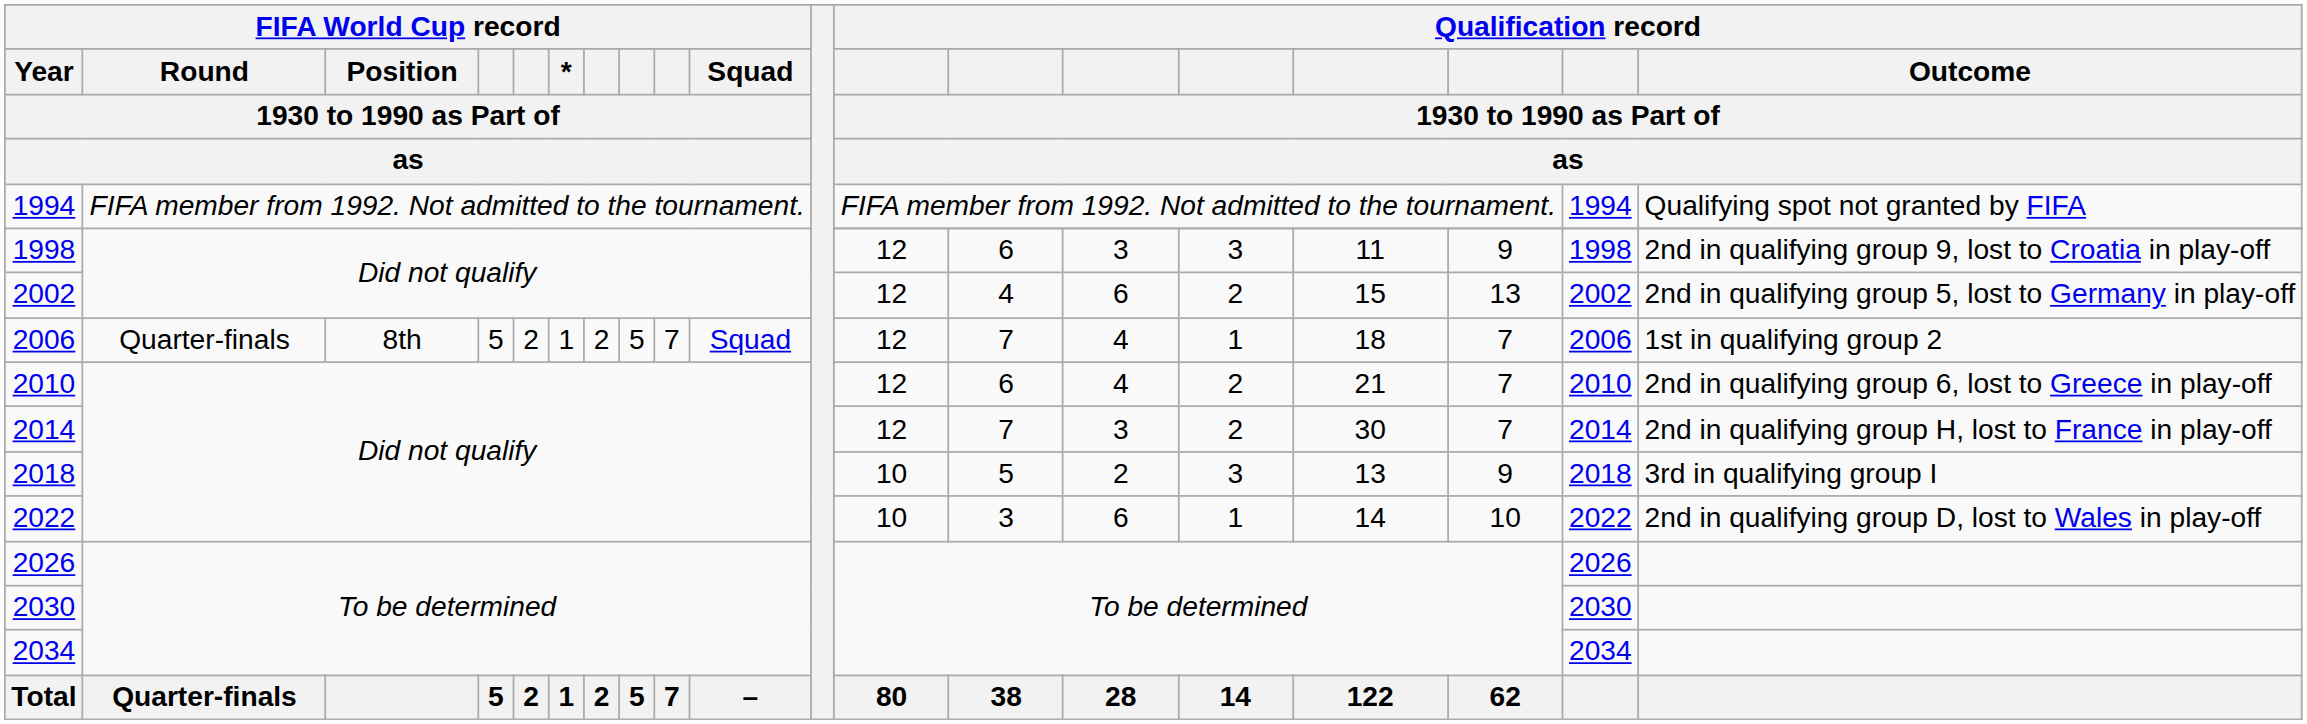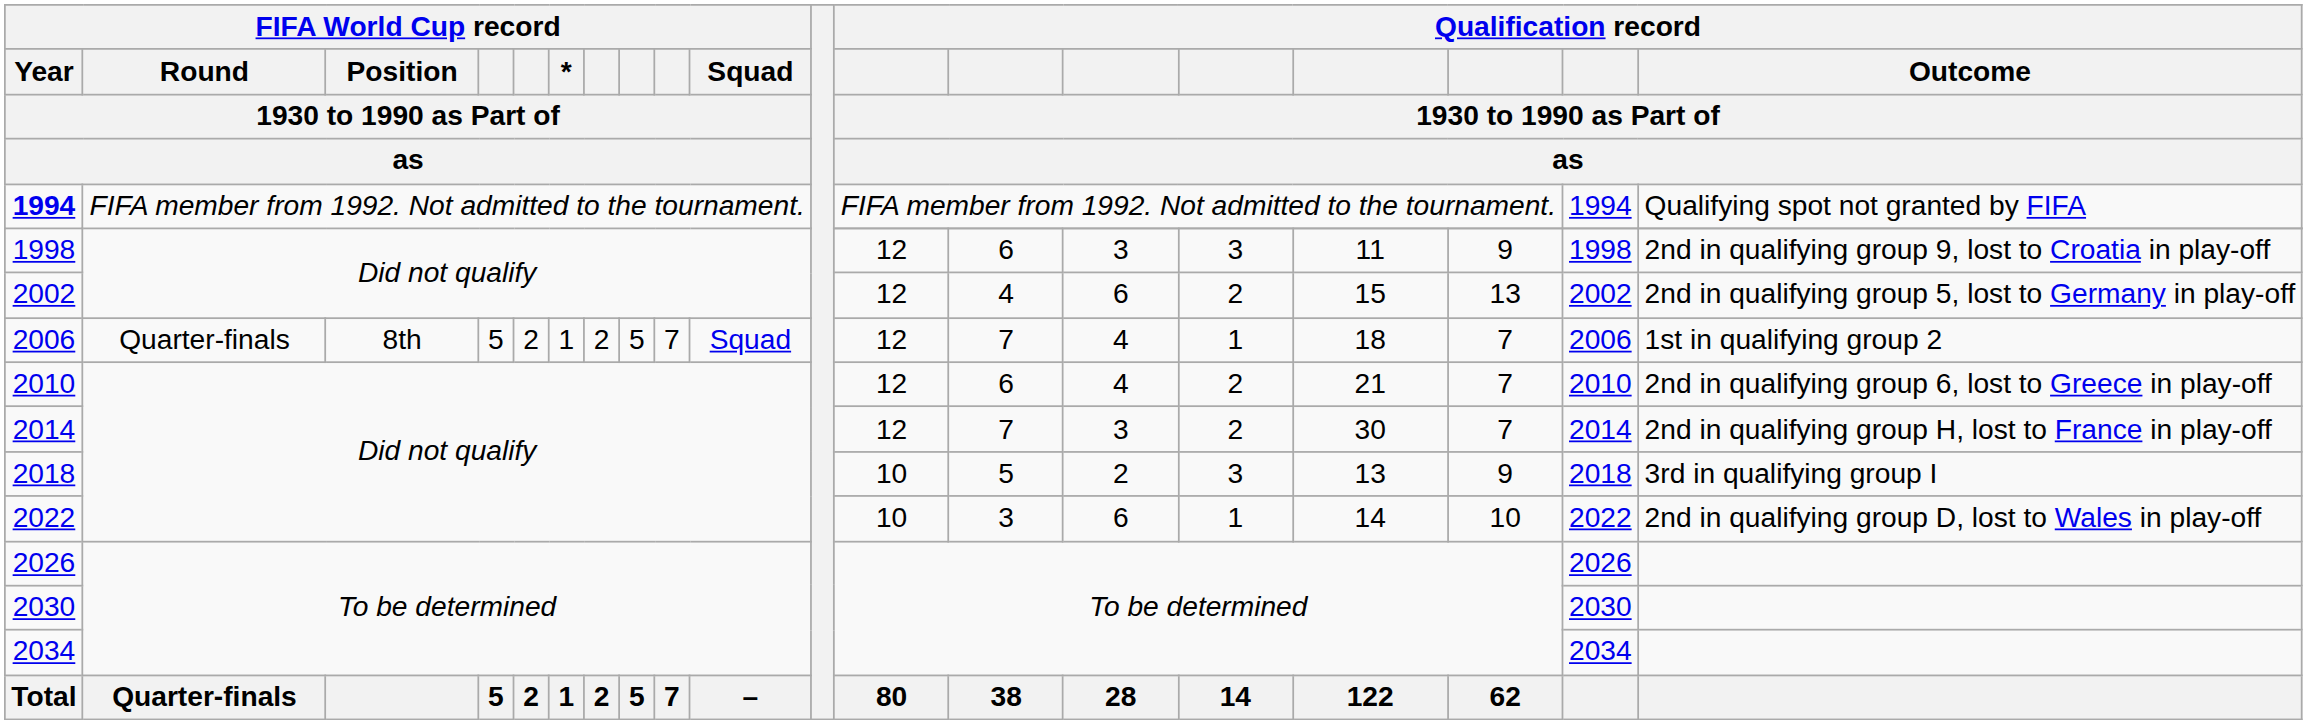(44, 205) normal -> (44, 205) bold
